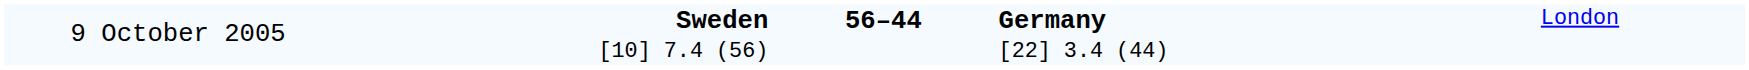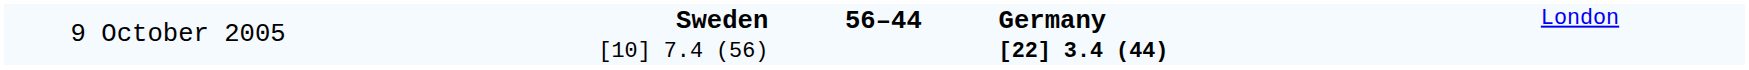(1083, 51) normal -> (1083, 51) bold
